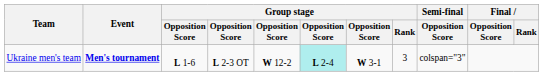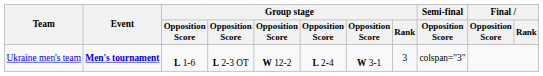(323, 64) paleturquoise background -> (323, 64) no background
